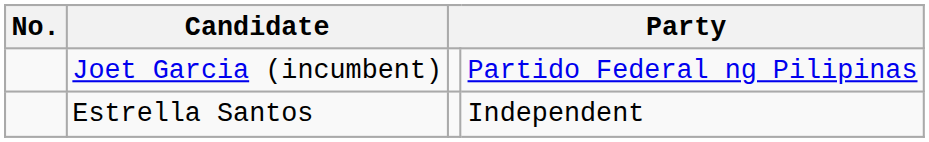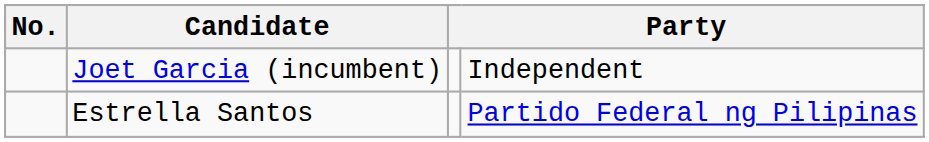(693, 70) Partido Federal ng Pilipinas -> (556, 70) Independent
(556, 114) Independent -> (693, 114) Partido Federal ng Pilipinas
